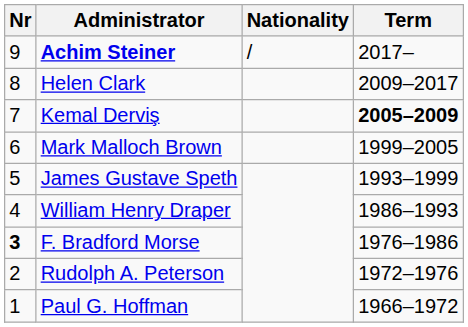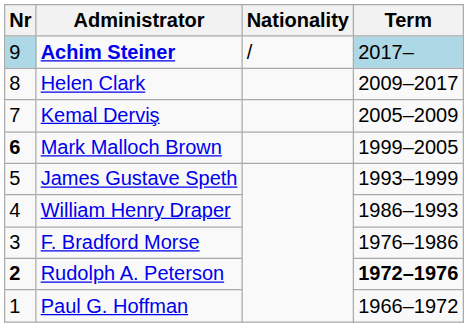(15, 52) no background -> (15, 52) lightblue background
(386, 52) no background -> (386, 52) lightblue background
(408, 115) bold -> (408, 115) normal
(15, 147) normal -> (15, 147) bold
(15, 242) bold -> (15, 242) normal
(15, 274) normal -> (15, 274) bold
(408, 274) normal -> (408, 274) bold
